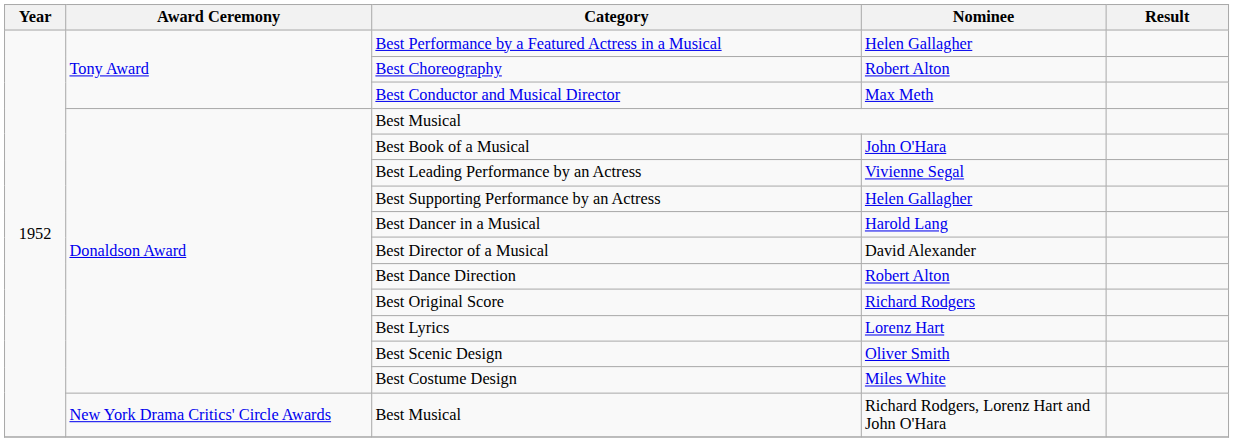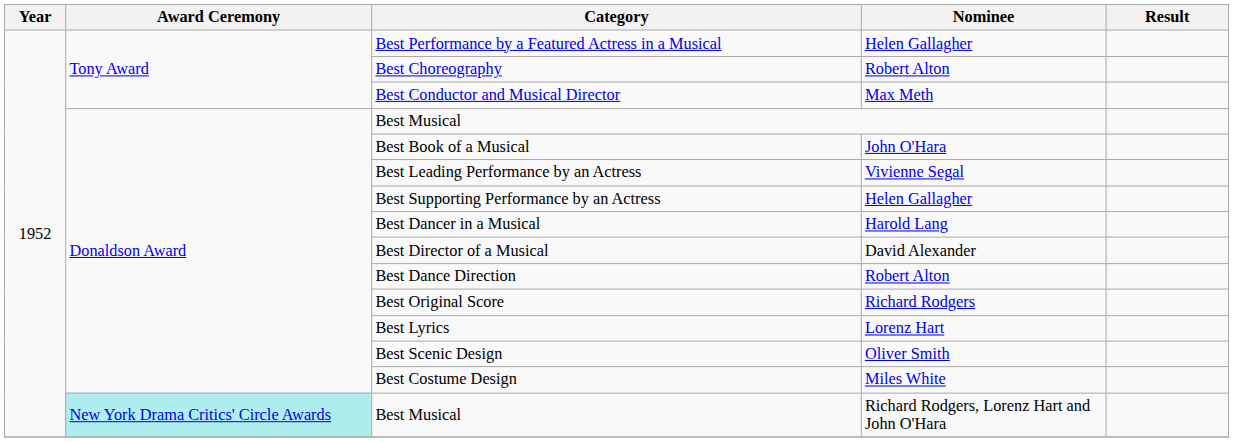(200, 414) no background -> (200, 414) paleturquoise background
